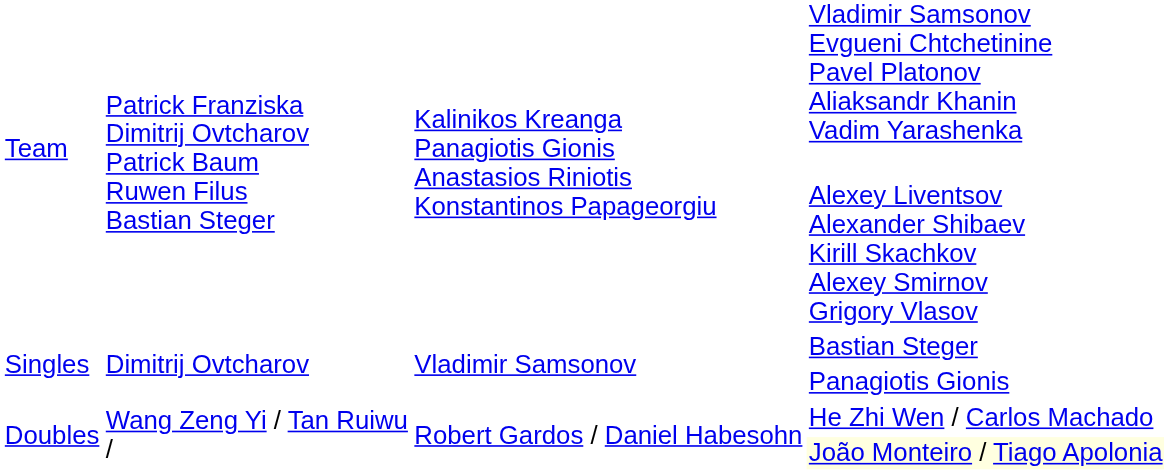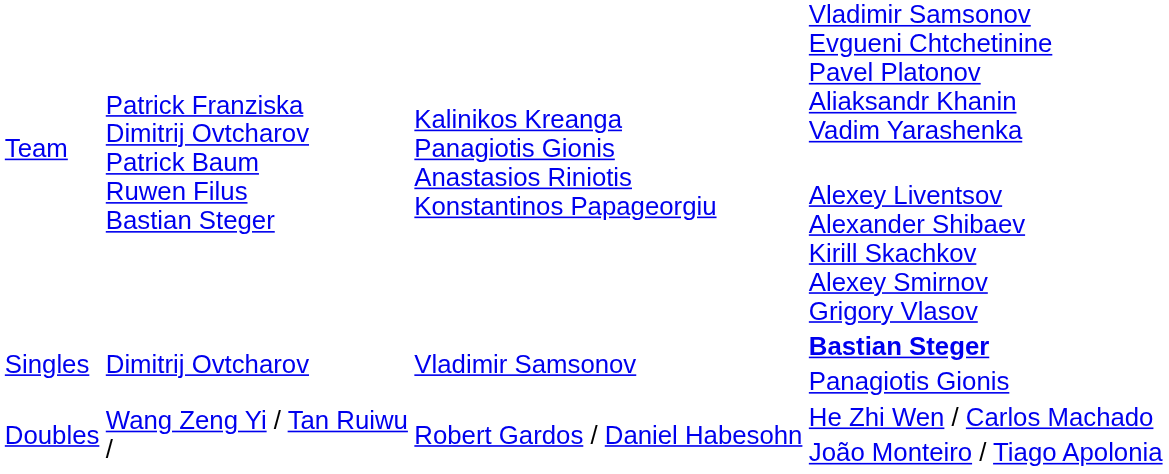(893, 346) normal -> (899, 346) bold
(986, 452) lightyellow background -> (986, 452) no background
